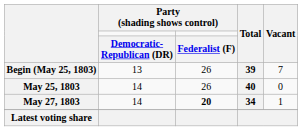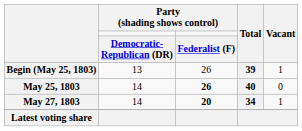(281, 70) 7 -> (281, 70) 1
(206, 86) normal -> (206, 86) bold
